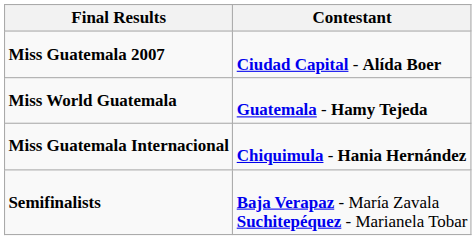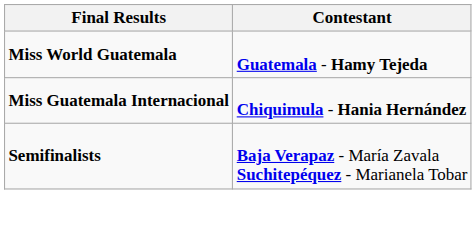- row: (87, 54)
